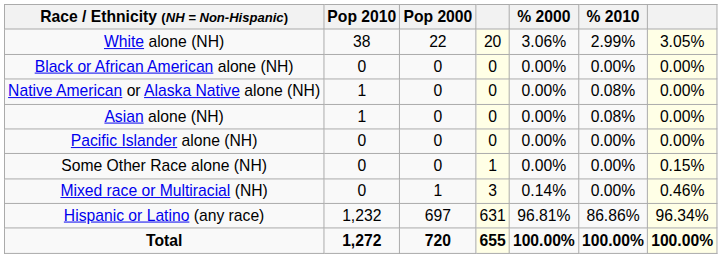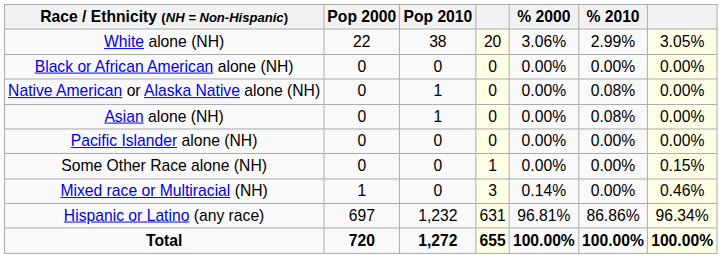columns swapped: (438, 16) <-> (362, 16)
